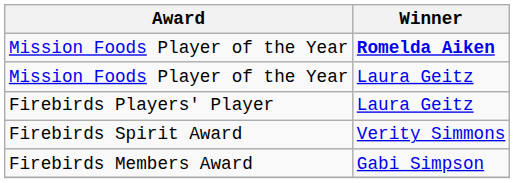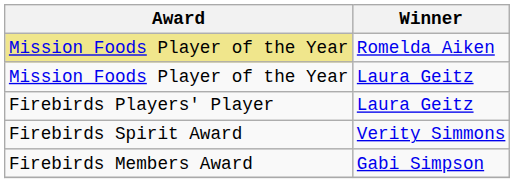(179, 48) no background -> (179, 48) khaki background
(426, 48) bold -> (426, 48) normal
